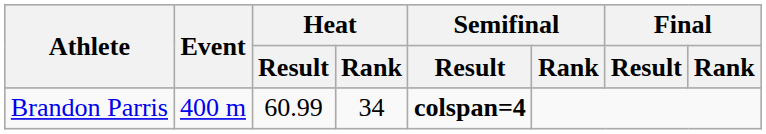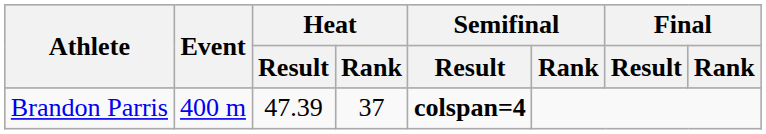(294, 107) 60.99 -> (294, 107) 47.39
(371, 107) 34 -> (371, 107) 37
